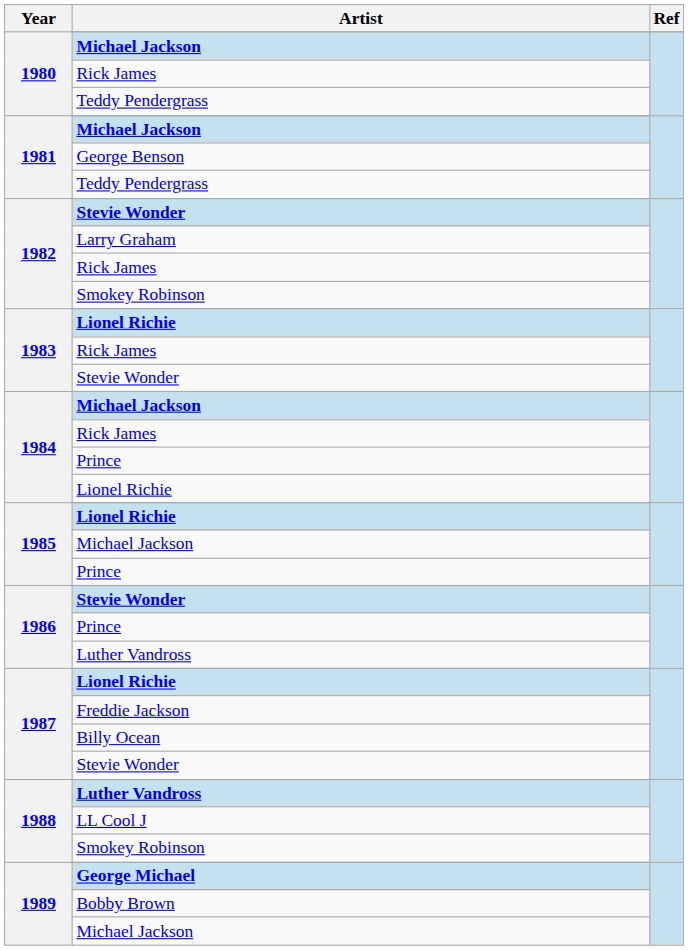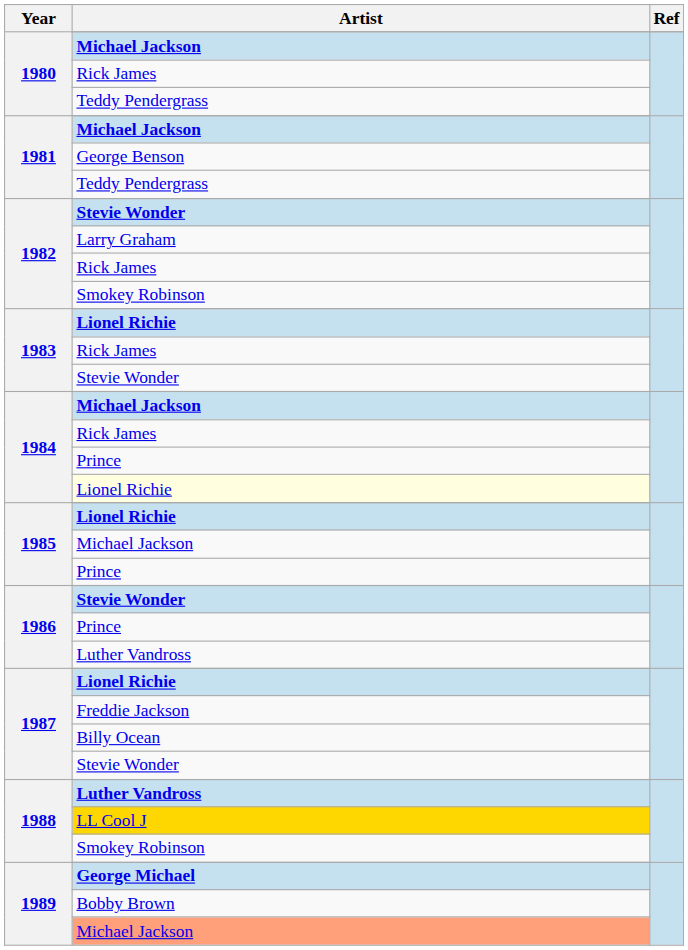(124, 488) no background -> (124, 488) lightyellow background
(111, 820) no background -> (111, 820) gold background
(135, 931) no background -> (135, 931) lightsalmon background
